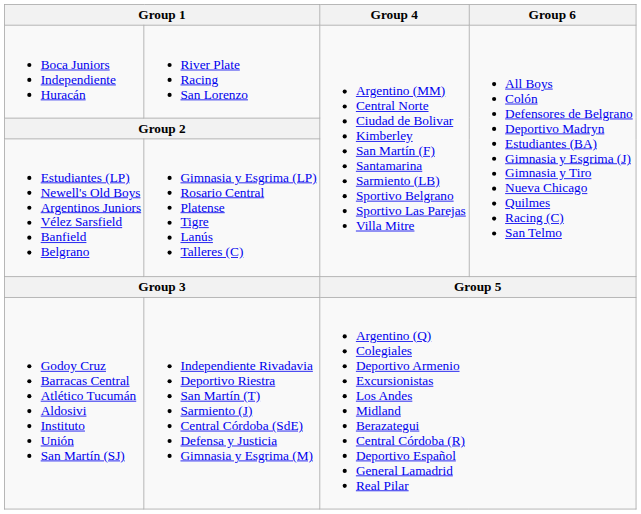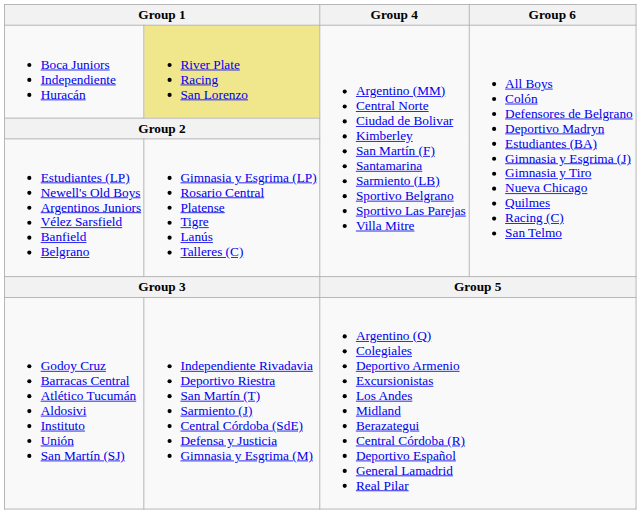(232, 79) no background -> (232, 79) khaki background
